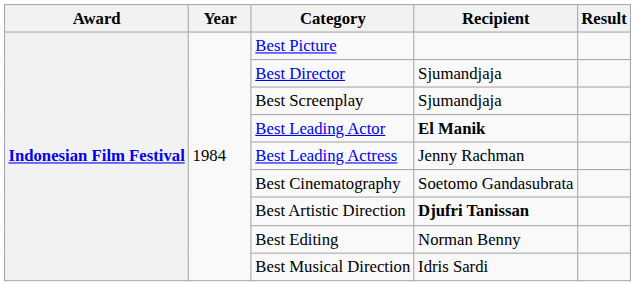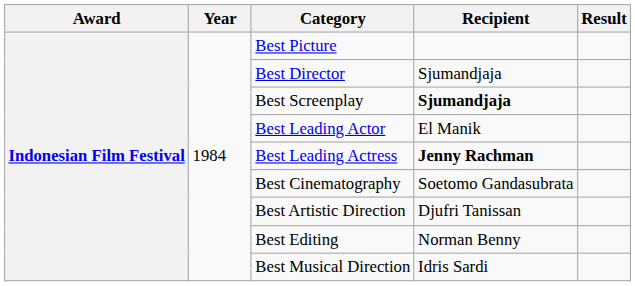(460, 101) normal -> (465, 101) bold
(452, 128) bold -> (449, 128) normal
(471, 156) normal -> (476, 156) bold
(474, 211) bold -> (470, 211) normal
